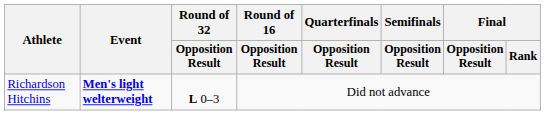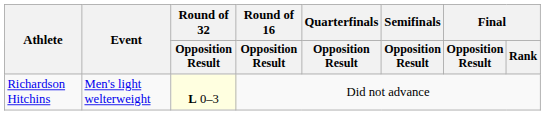(118, 92) bold -> (117, 92) normal
(204, 100) no background -> (204, 100) lightyellow background
